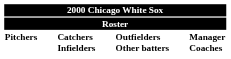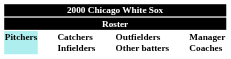(21, 37) no background -> (21, 37) paleturquoise background
